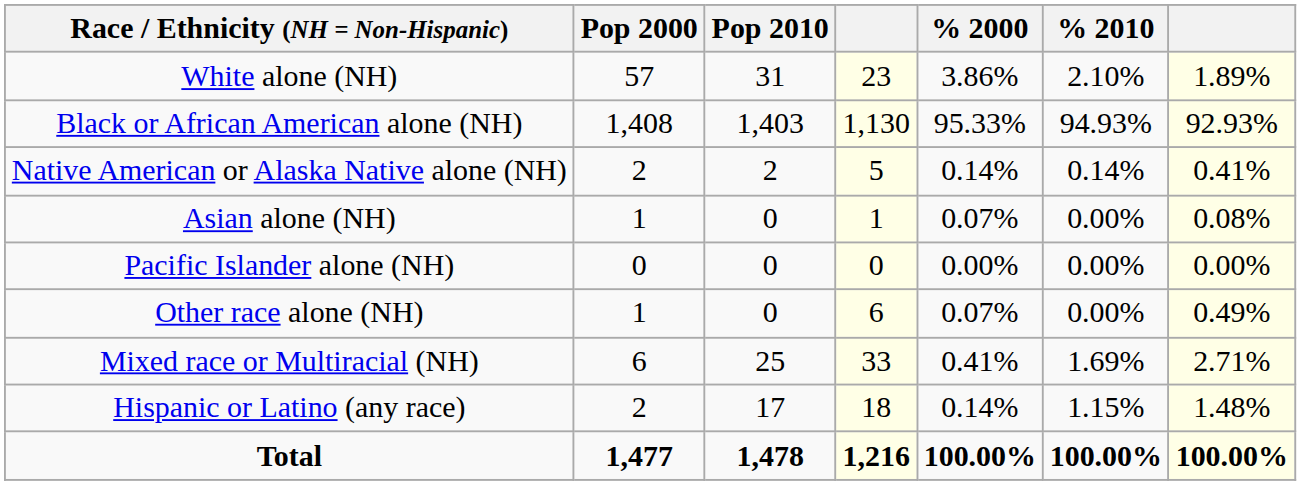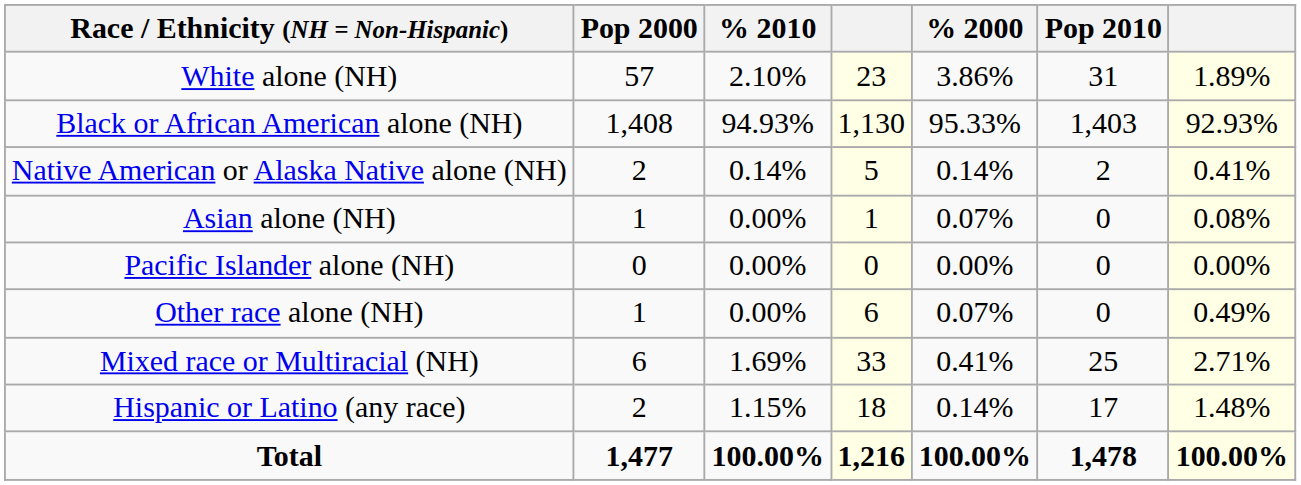columns swapped: (770, 28) <-> (1106, 28)
